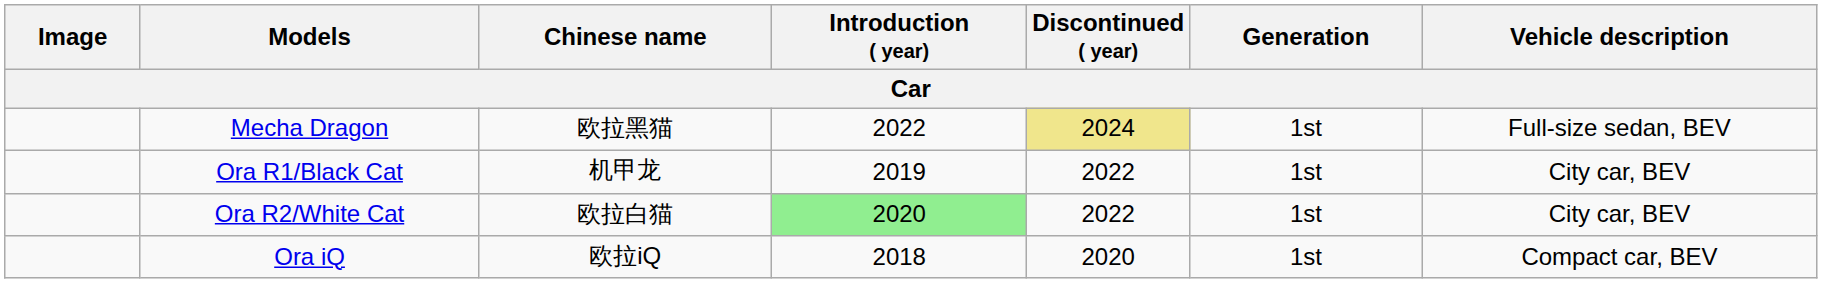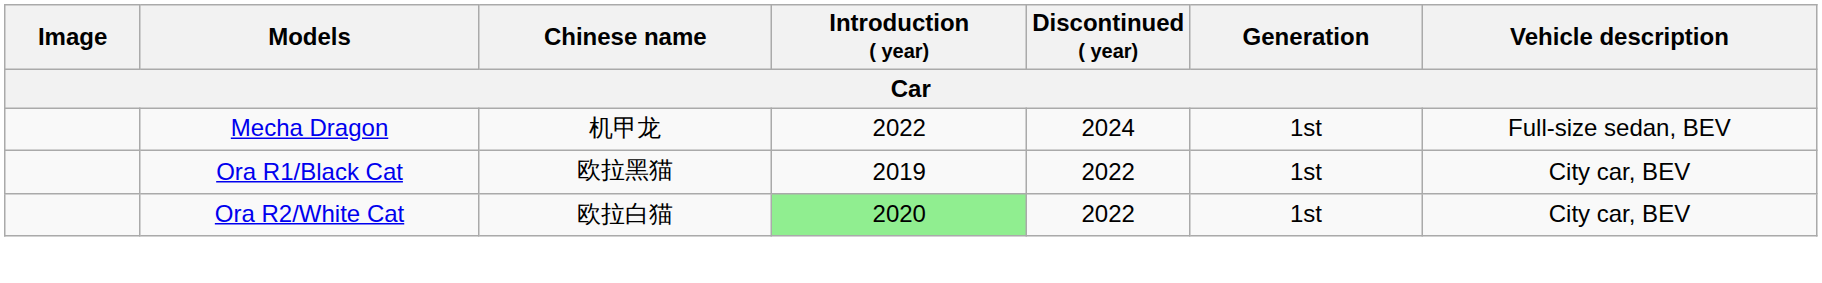(625, 128) 欧拉黑猫 -> (625, 128) 机甲龙
(1108, 128) khaki background -> (1108, 128) no background
(625, 170) 机甲龙 -> (625, 170) 欧拉黑猫
- row: (310, 256)
